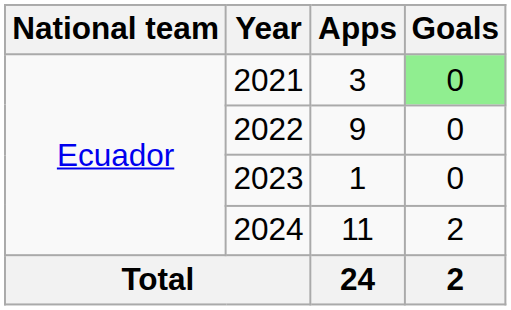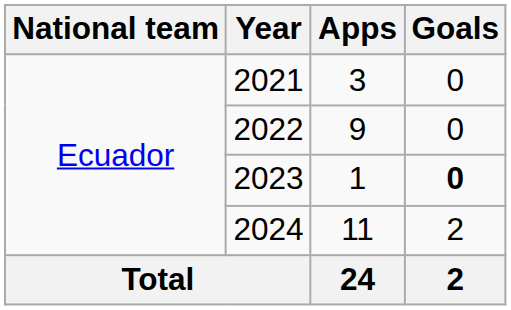(455, 79) lightgreen background -> (455, 79) no background
(455, 179) normal -> (455, 179) bold
